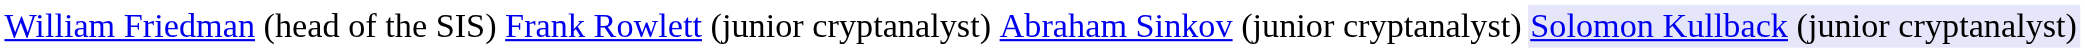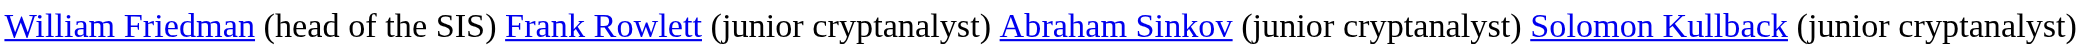(1804, 25) lavender background -> (1804, 25) no background
